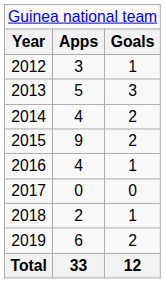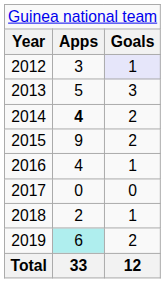(133, 66) no background -> (133, 66) lavender background
(79, 116) normal -> (79, 116) bold
(79, 240) no background -> (79, 240) paleturquoise background
